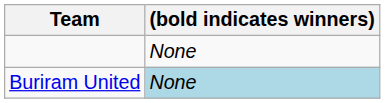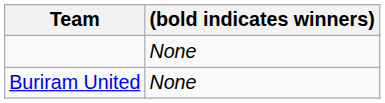(173, 82) lightblue background -> (173, 82) no background
